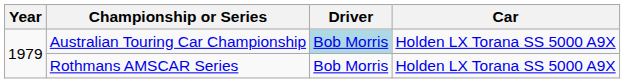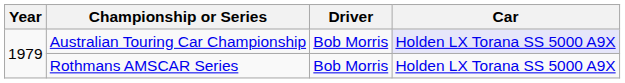(351, 42) lightblue background -> (351, 42) no background
(506, 42) no background -> (506, 42) lavender background
